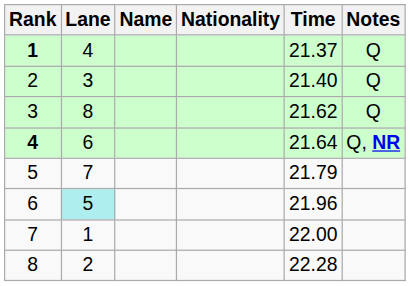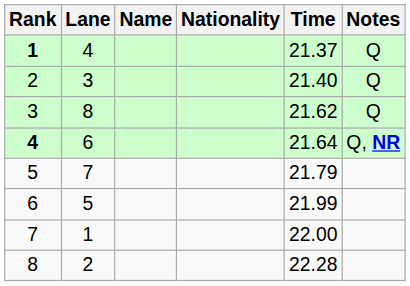(88, 204) paleturquoise background -> (88, 204) no background
(313, 204) 21.96 -> (313, 204) 21.99
